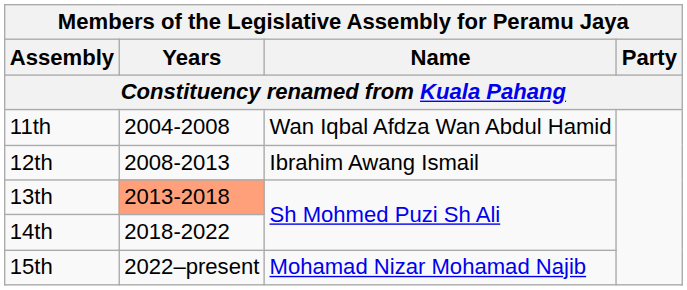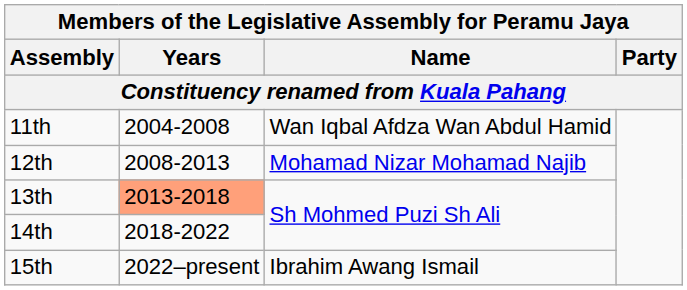(374, 162) Ibrahim Awang Ismail -> (428, 162) Mohamad Nizar Mohamad Najib
(428, 267) Mohamad Nizar Mohamad Najib -> (374, 267) Ibrahim Awang Ismail
